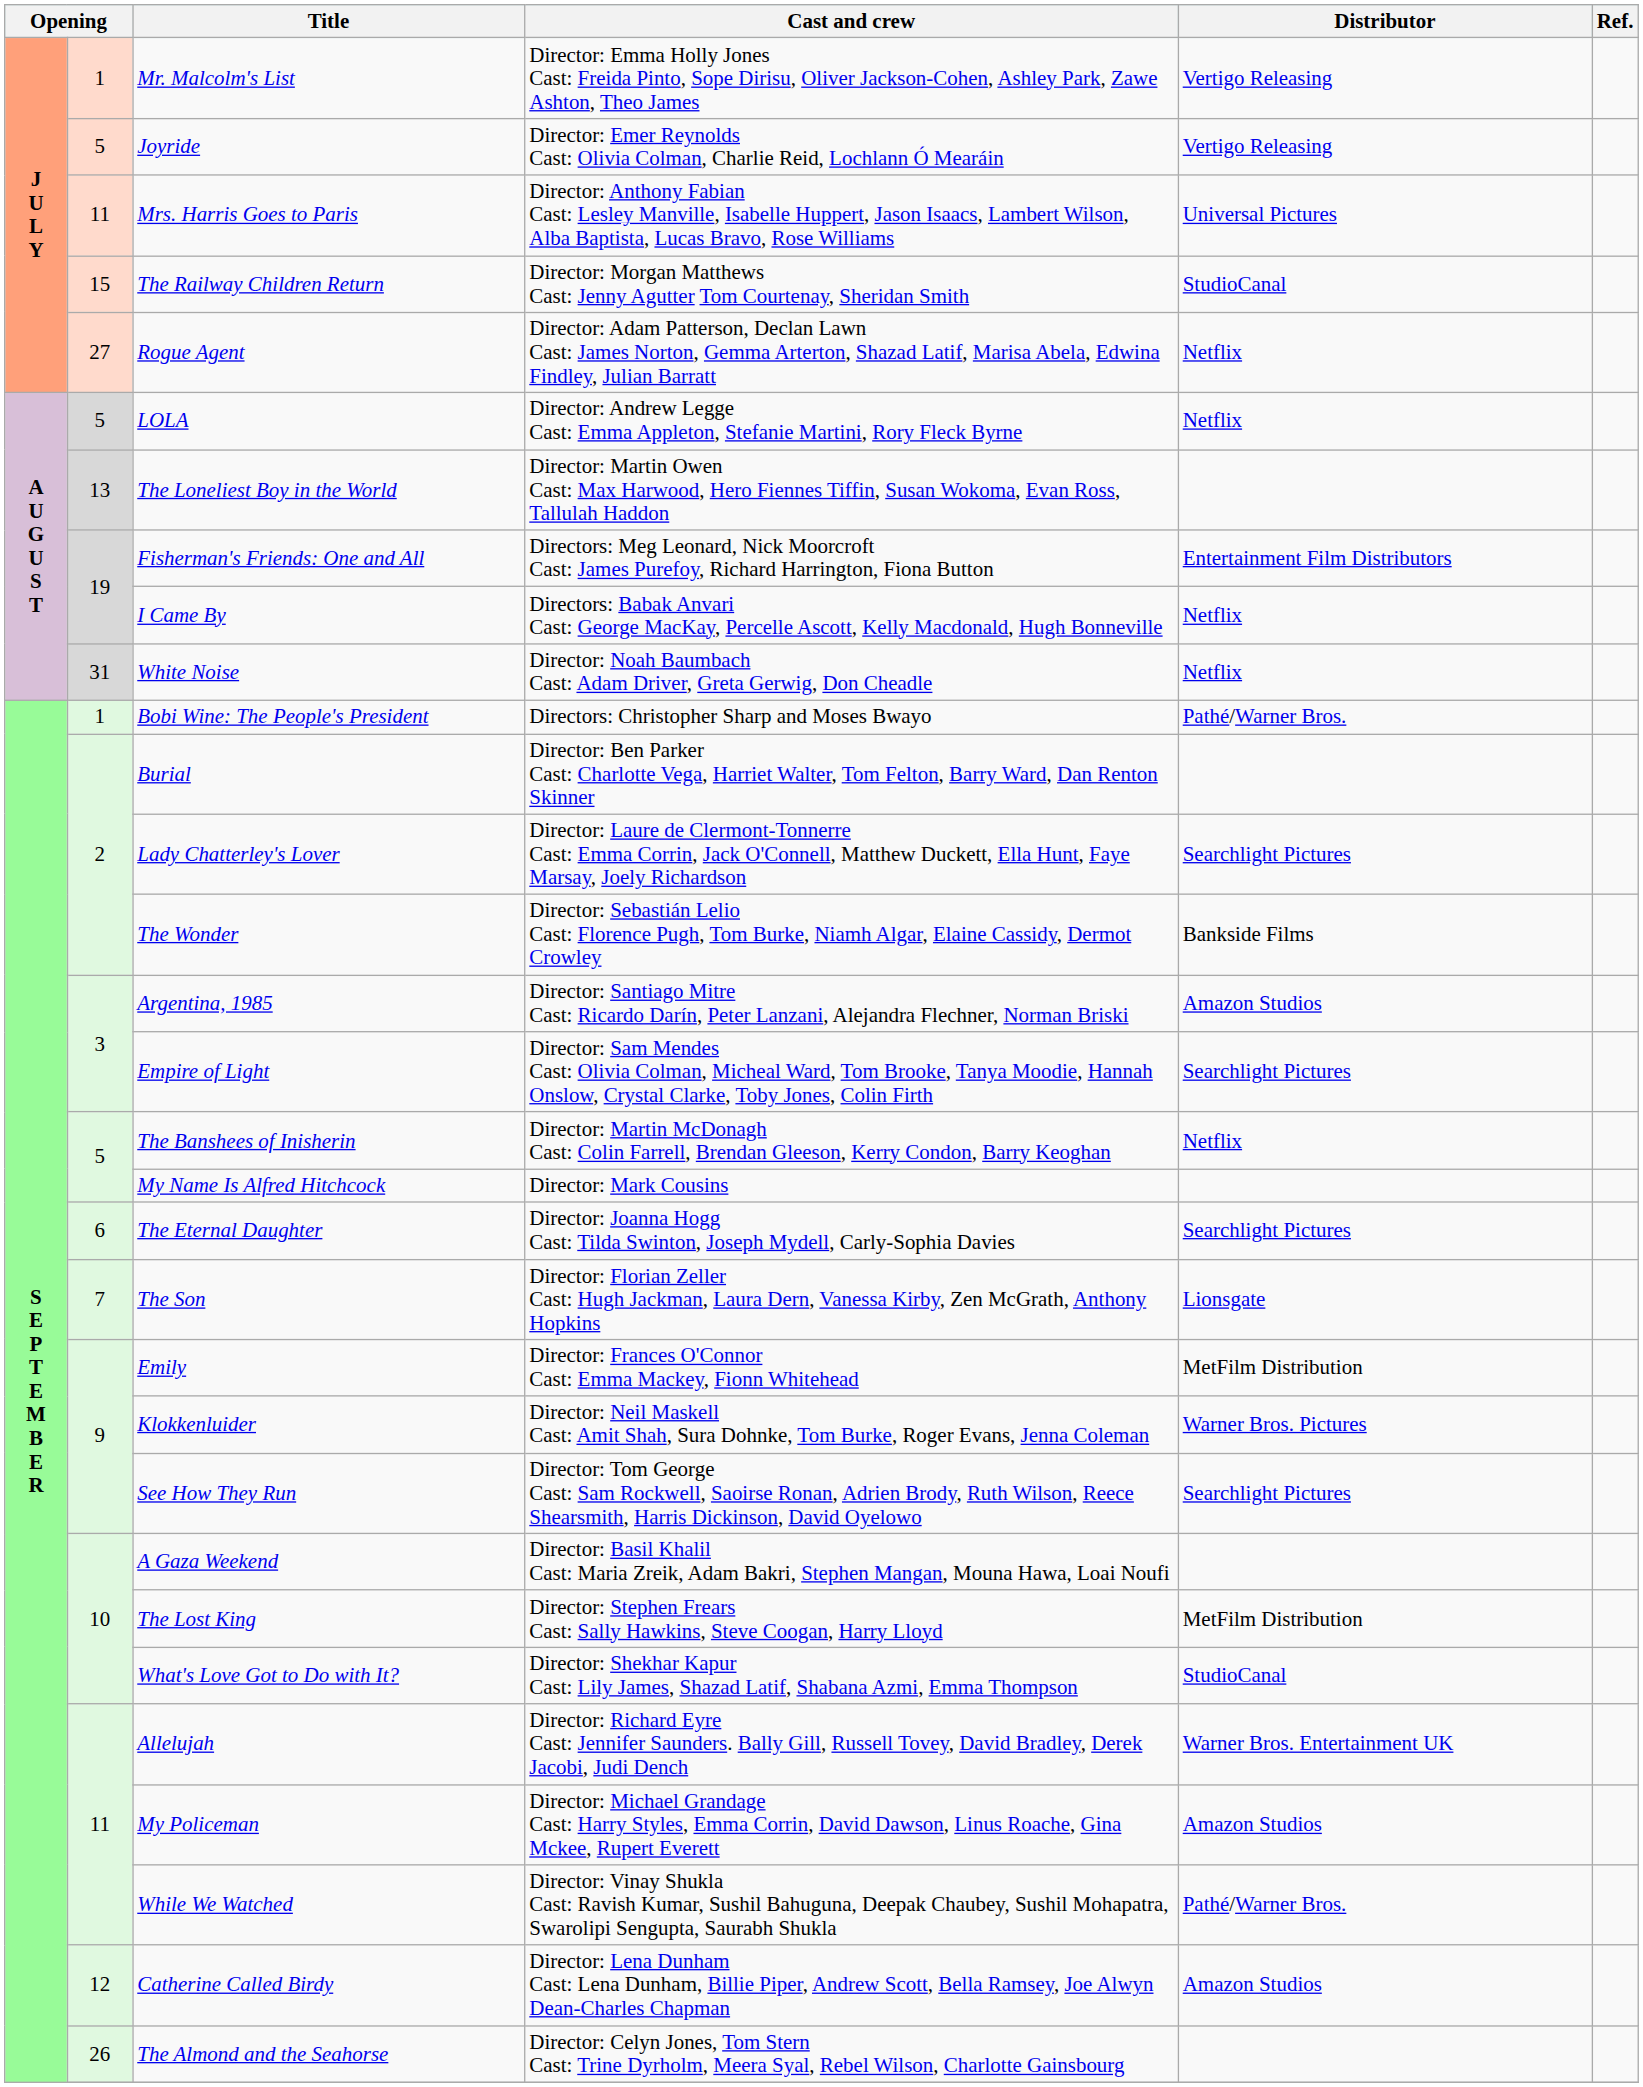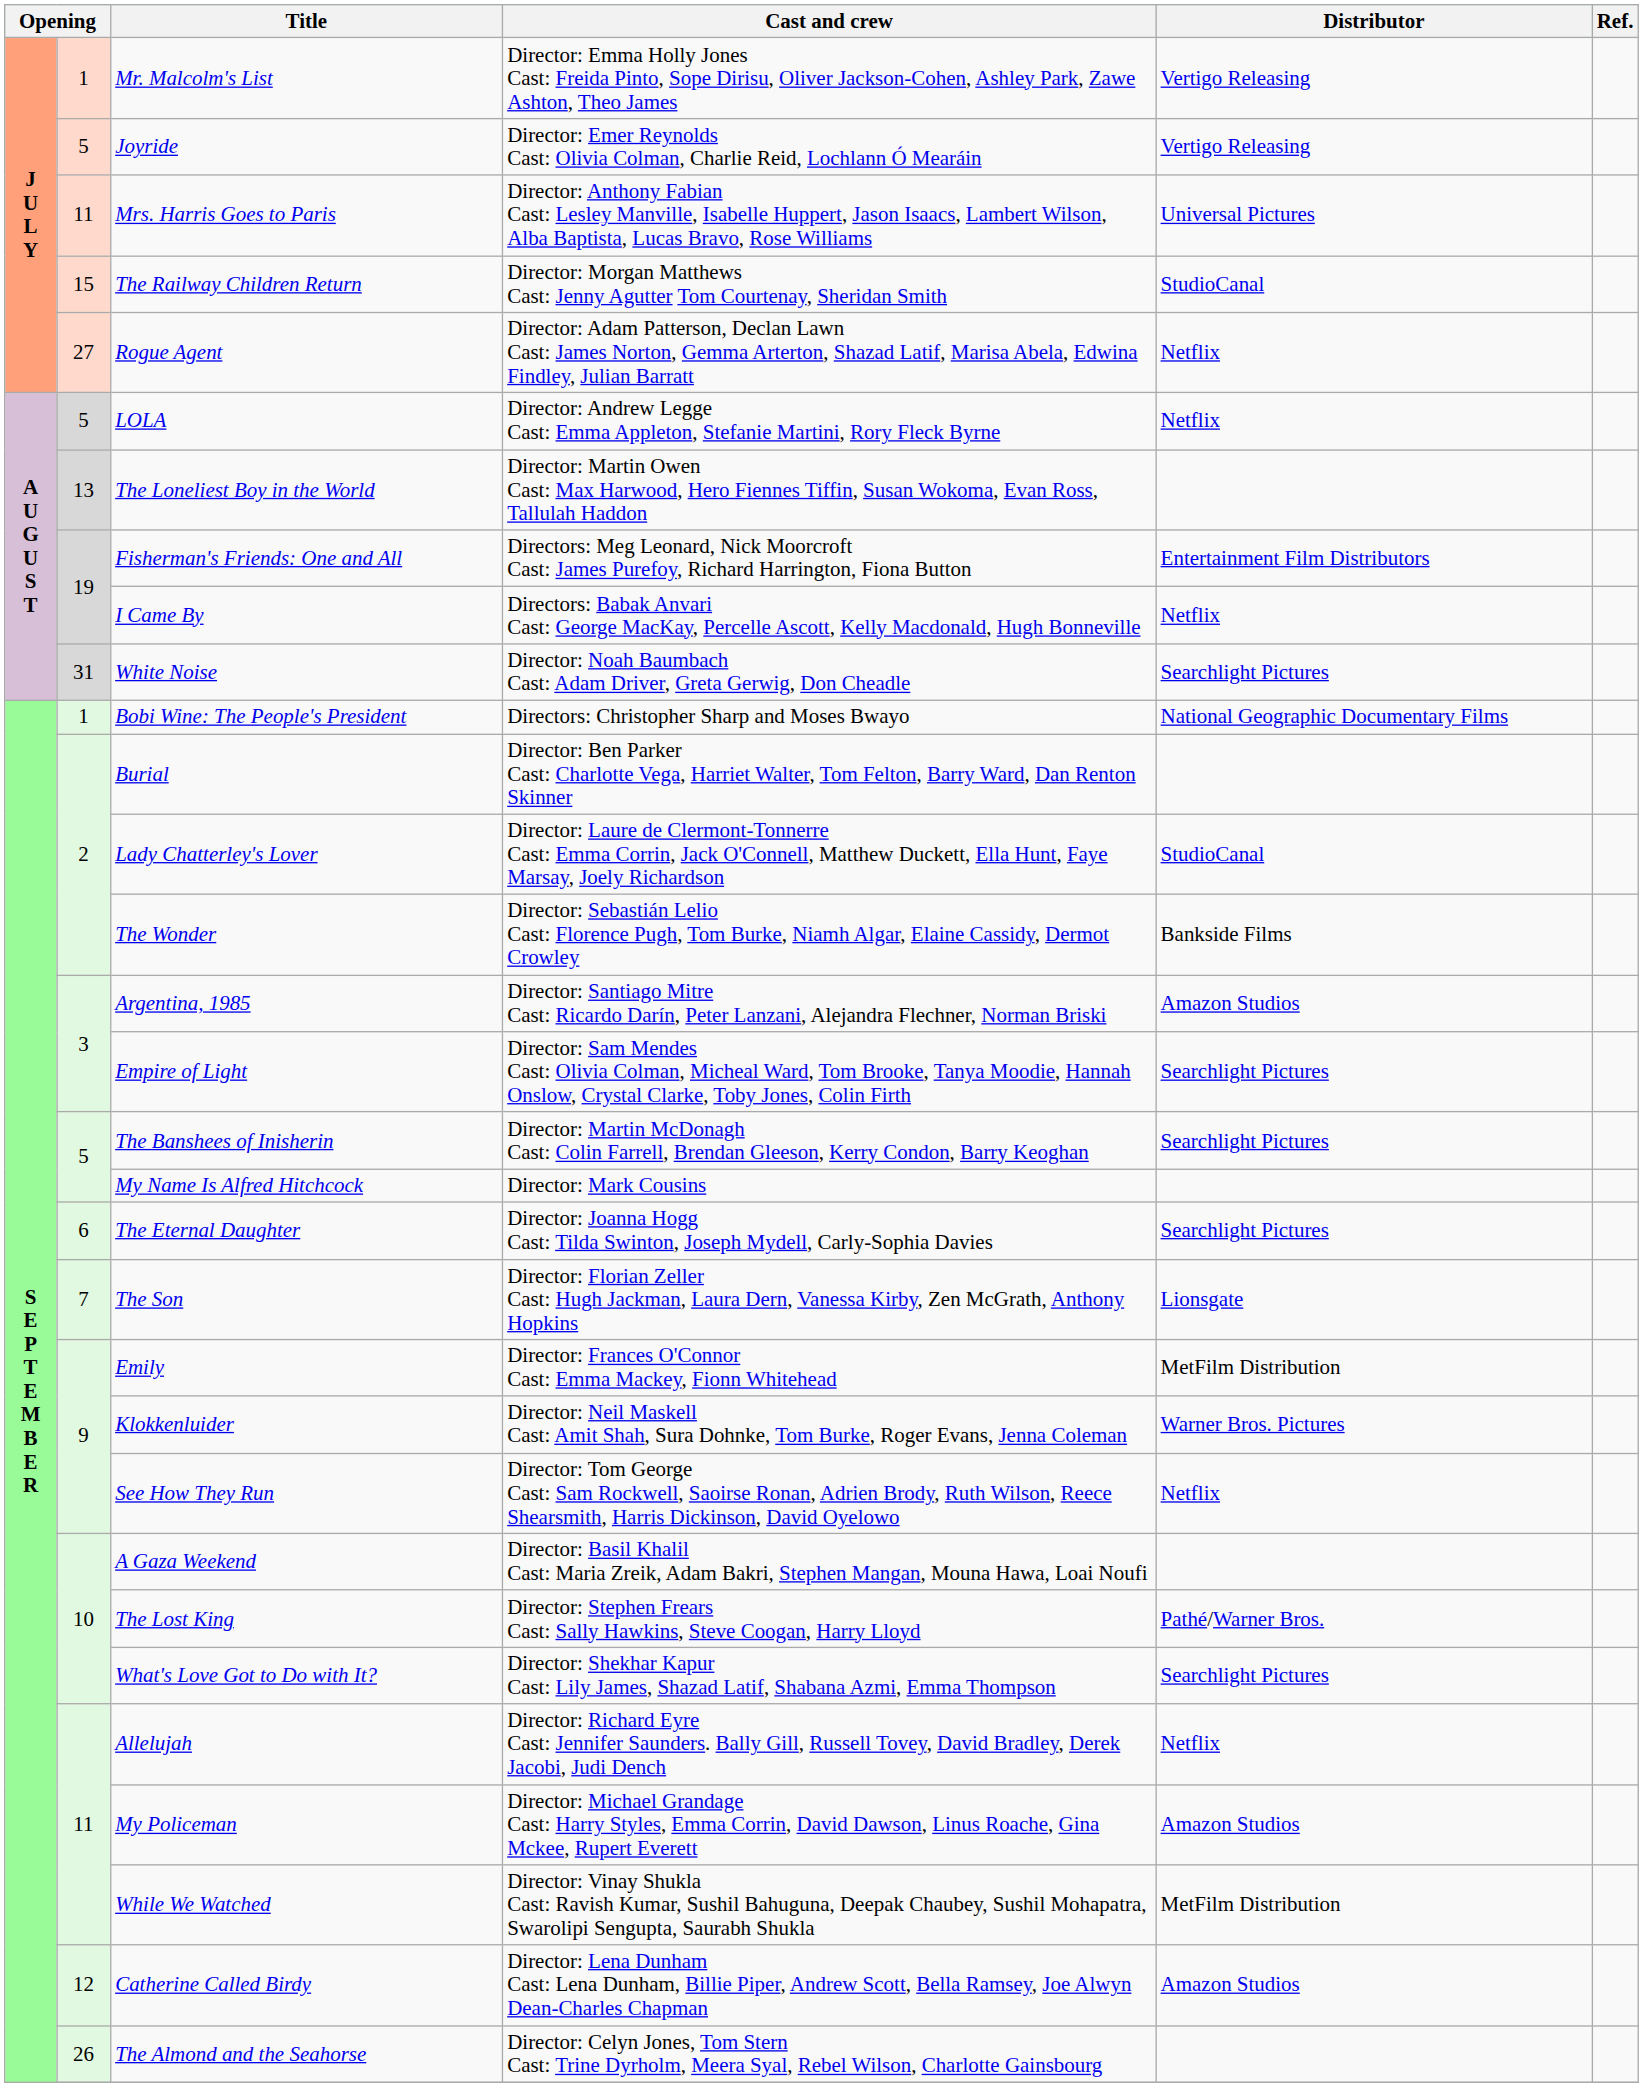(1212, 671) Netflix -> (1245, 671) Searchlight Pictures
(1265, 716) Pathé/Warner Bros. -> (1334, 716) National Geographic Documentary Films
(1267, 854) Searchlight Pictures -> (1212, 854) StudioCanal
(1212, 1140) Netflix -> (1245, 1140) Searchlight Pictures
(1267, 1493) Searchlight Pictures -> (1190, 1493) Netflix
(1273, 1618) MetFilm Distribution -> (1242, 1618) Pathé/Warner Bros.
(1235, 1675) StudioCanal -> (1245, 1675) Searchlight Pictures
(1318, 1743) Warner Bros. Entertainment UK -> (1190, 1743) Netflix
(1265, 1904) Pathé/Warner Bros. -> (1251, 1904) MetFilm Distribution
